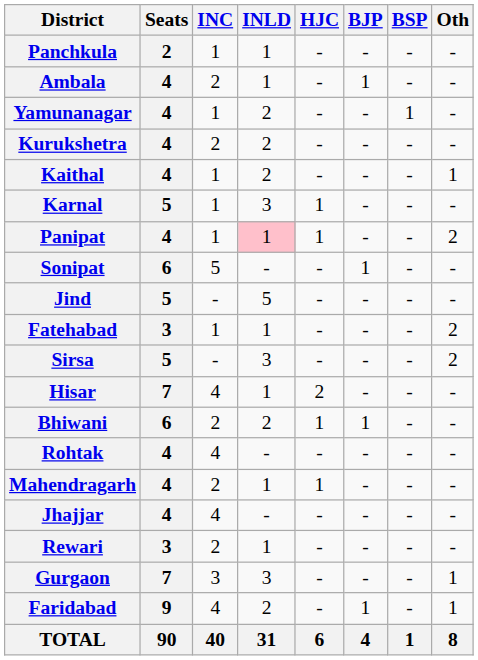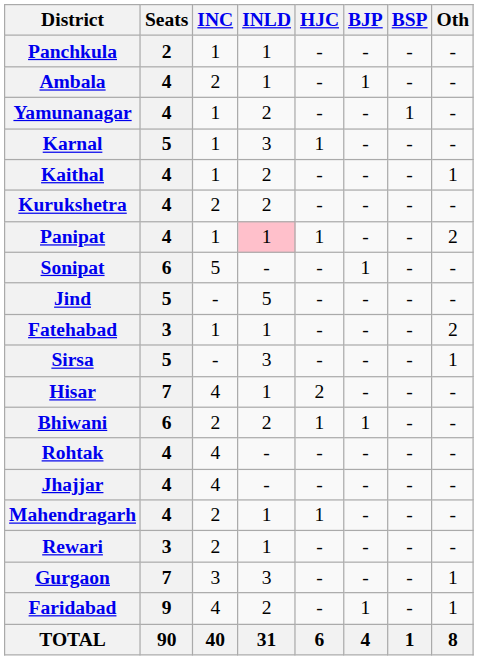rows swapped: (73, 143) <-> (73, 205)
(453, 360) 2 -> (453, 360) 1
rows swapped: (73, 515) <-> (73, 484)
